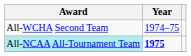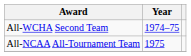(73, 43) paleturquoise background -> (73, 43) no background
(155, 43) bold -> (155, 43) normal
